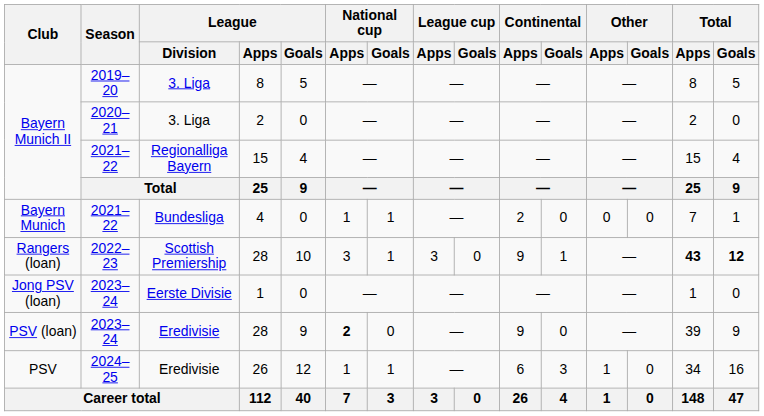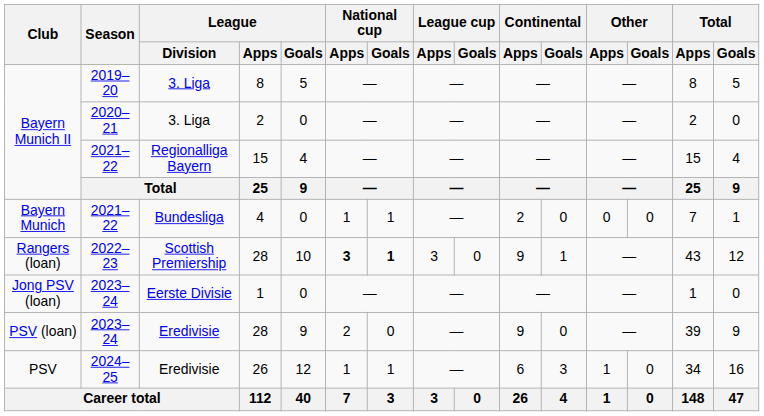(347, 256) normal -> (347, 256) bold
(391, 256) normal -> (391, 256) bold
(693, 256) bold -> (693, 256) normal
(736, 256) bold -> (736, 256) normal
(347, 331) bold -> (347, 331) normal
